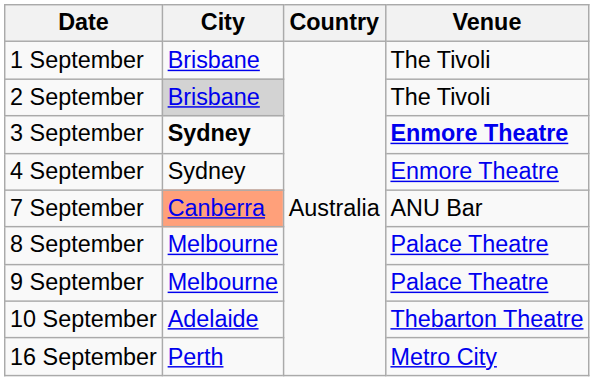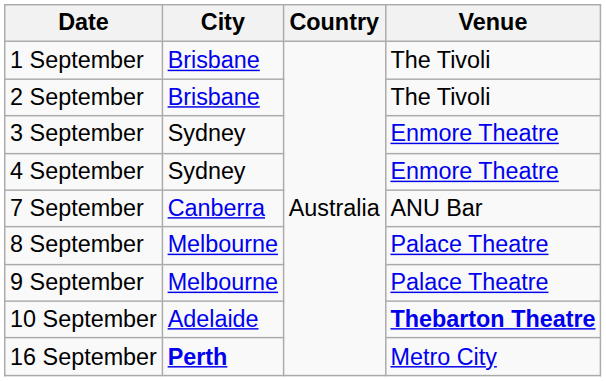(214, 97) lightgrey background -> (214, 97) no background
(209, 134) bold -> (207, 134) normal
(479, 134) bold -> (475, 134) normal
(216, 208) lightsalmon background -> (216, 208) no background
(487, 319) normal -> (493, 319) bold
(196, 356) normal -> (197, 356) bold
